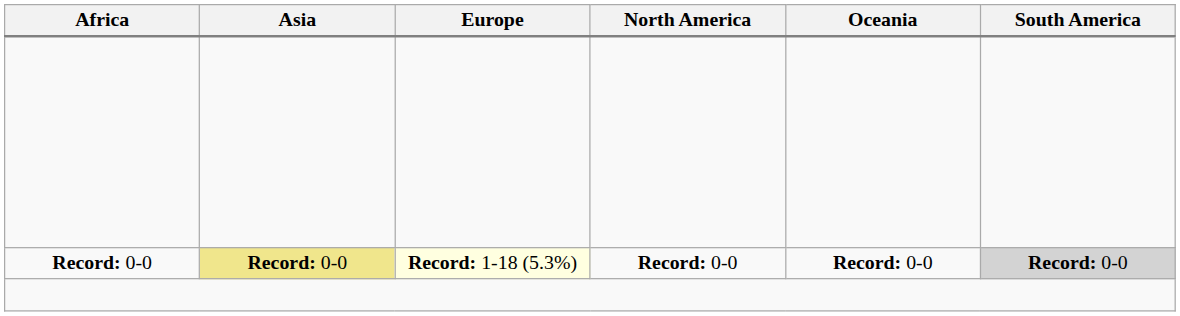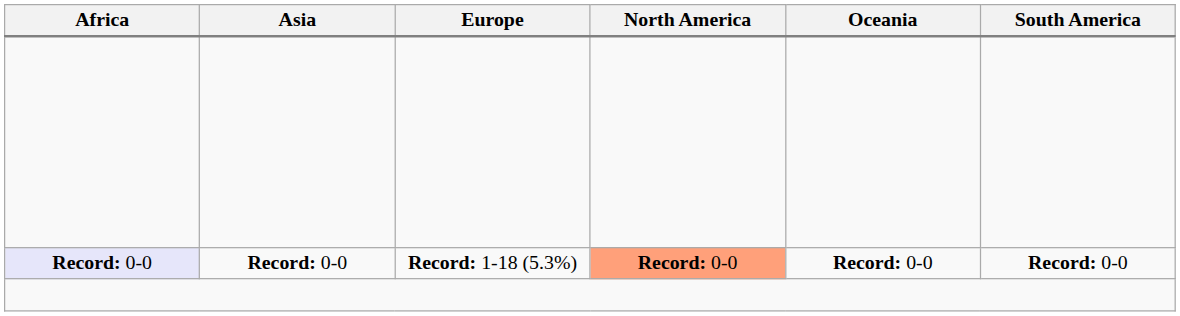(102, 262) no background -> (102, 262) lavender background
(297, 262) khaki background -> (297, 262) no background
(492, 262) lightyellow background -> (492, 262) no background
(688, 262) no background -> (688, 262) lightsalmon background
(1078, 262) lightgrey background -> (1078, 262) no background
